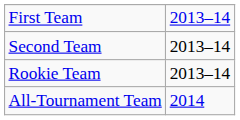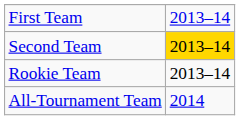(200, 45) no background -> (200, 45) gold background
